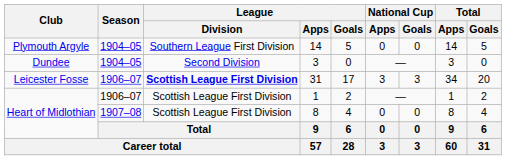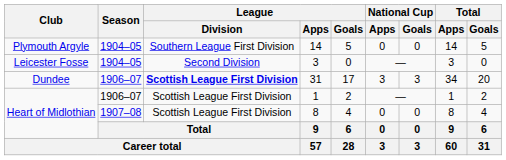(51, 63) Dundee -> (51, 63) Leicester Fosse
(51, 79) Leicester Fosse -> (51, 79) Dundee
